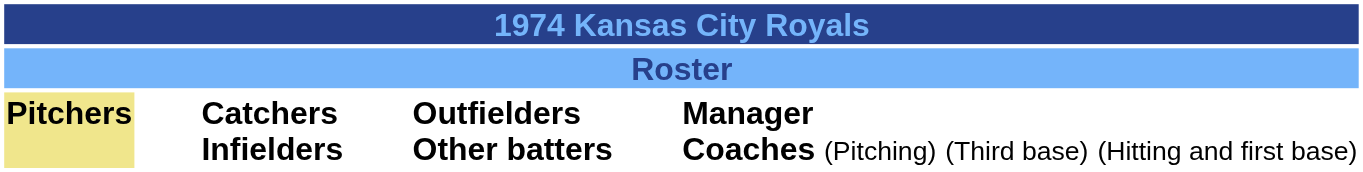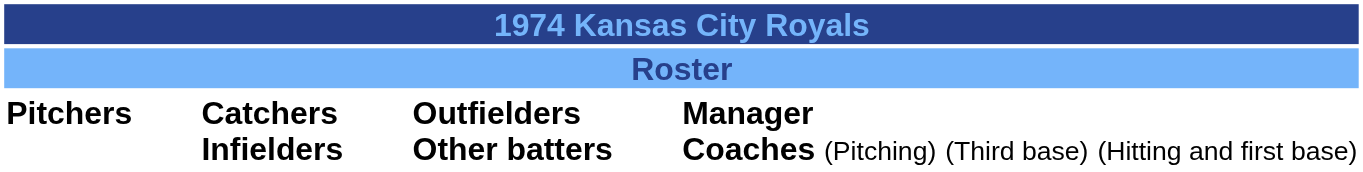(69, 112) khaki background -> (69, 112) no background
